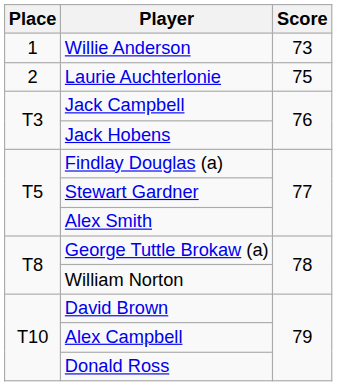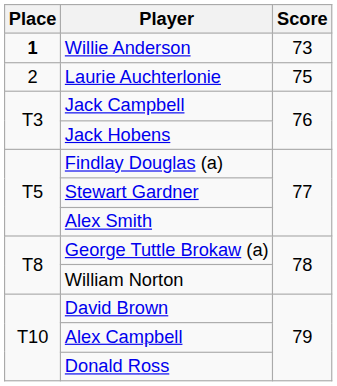(33, 47) normal -> (33, 47) bold
